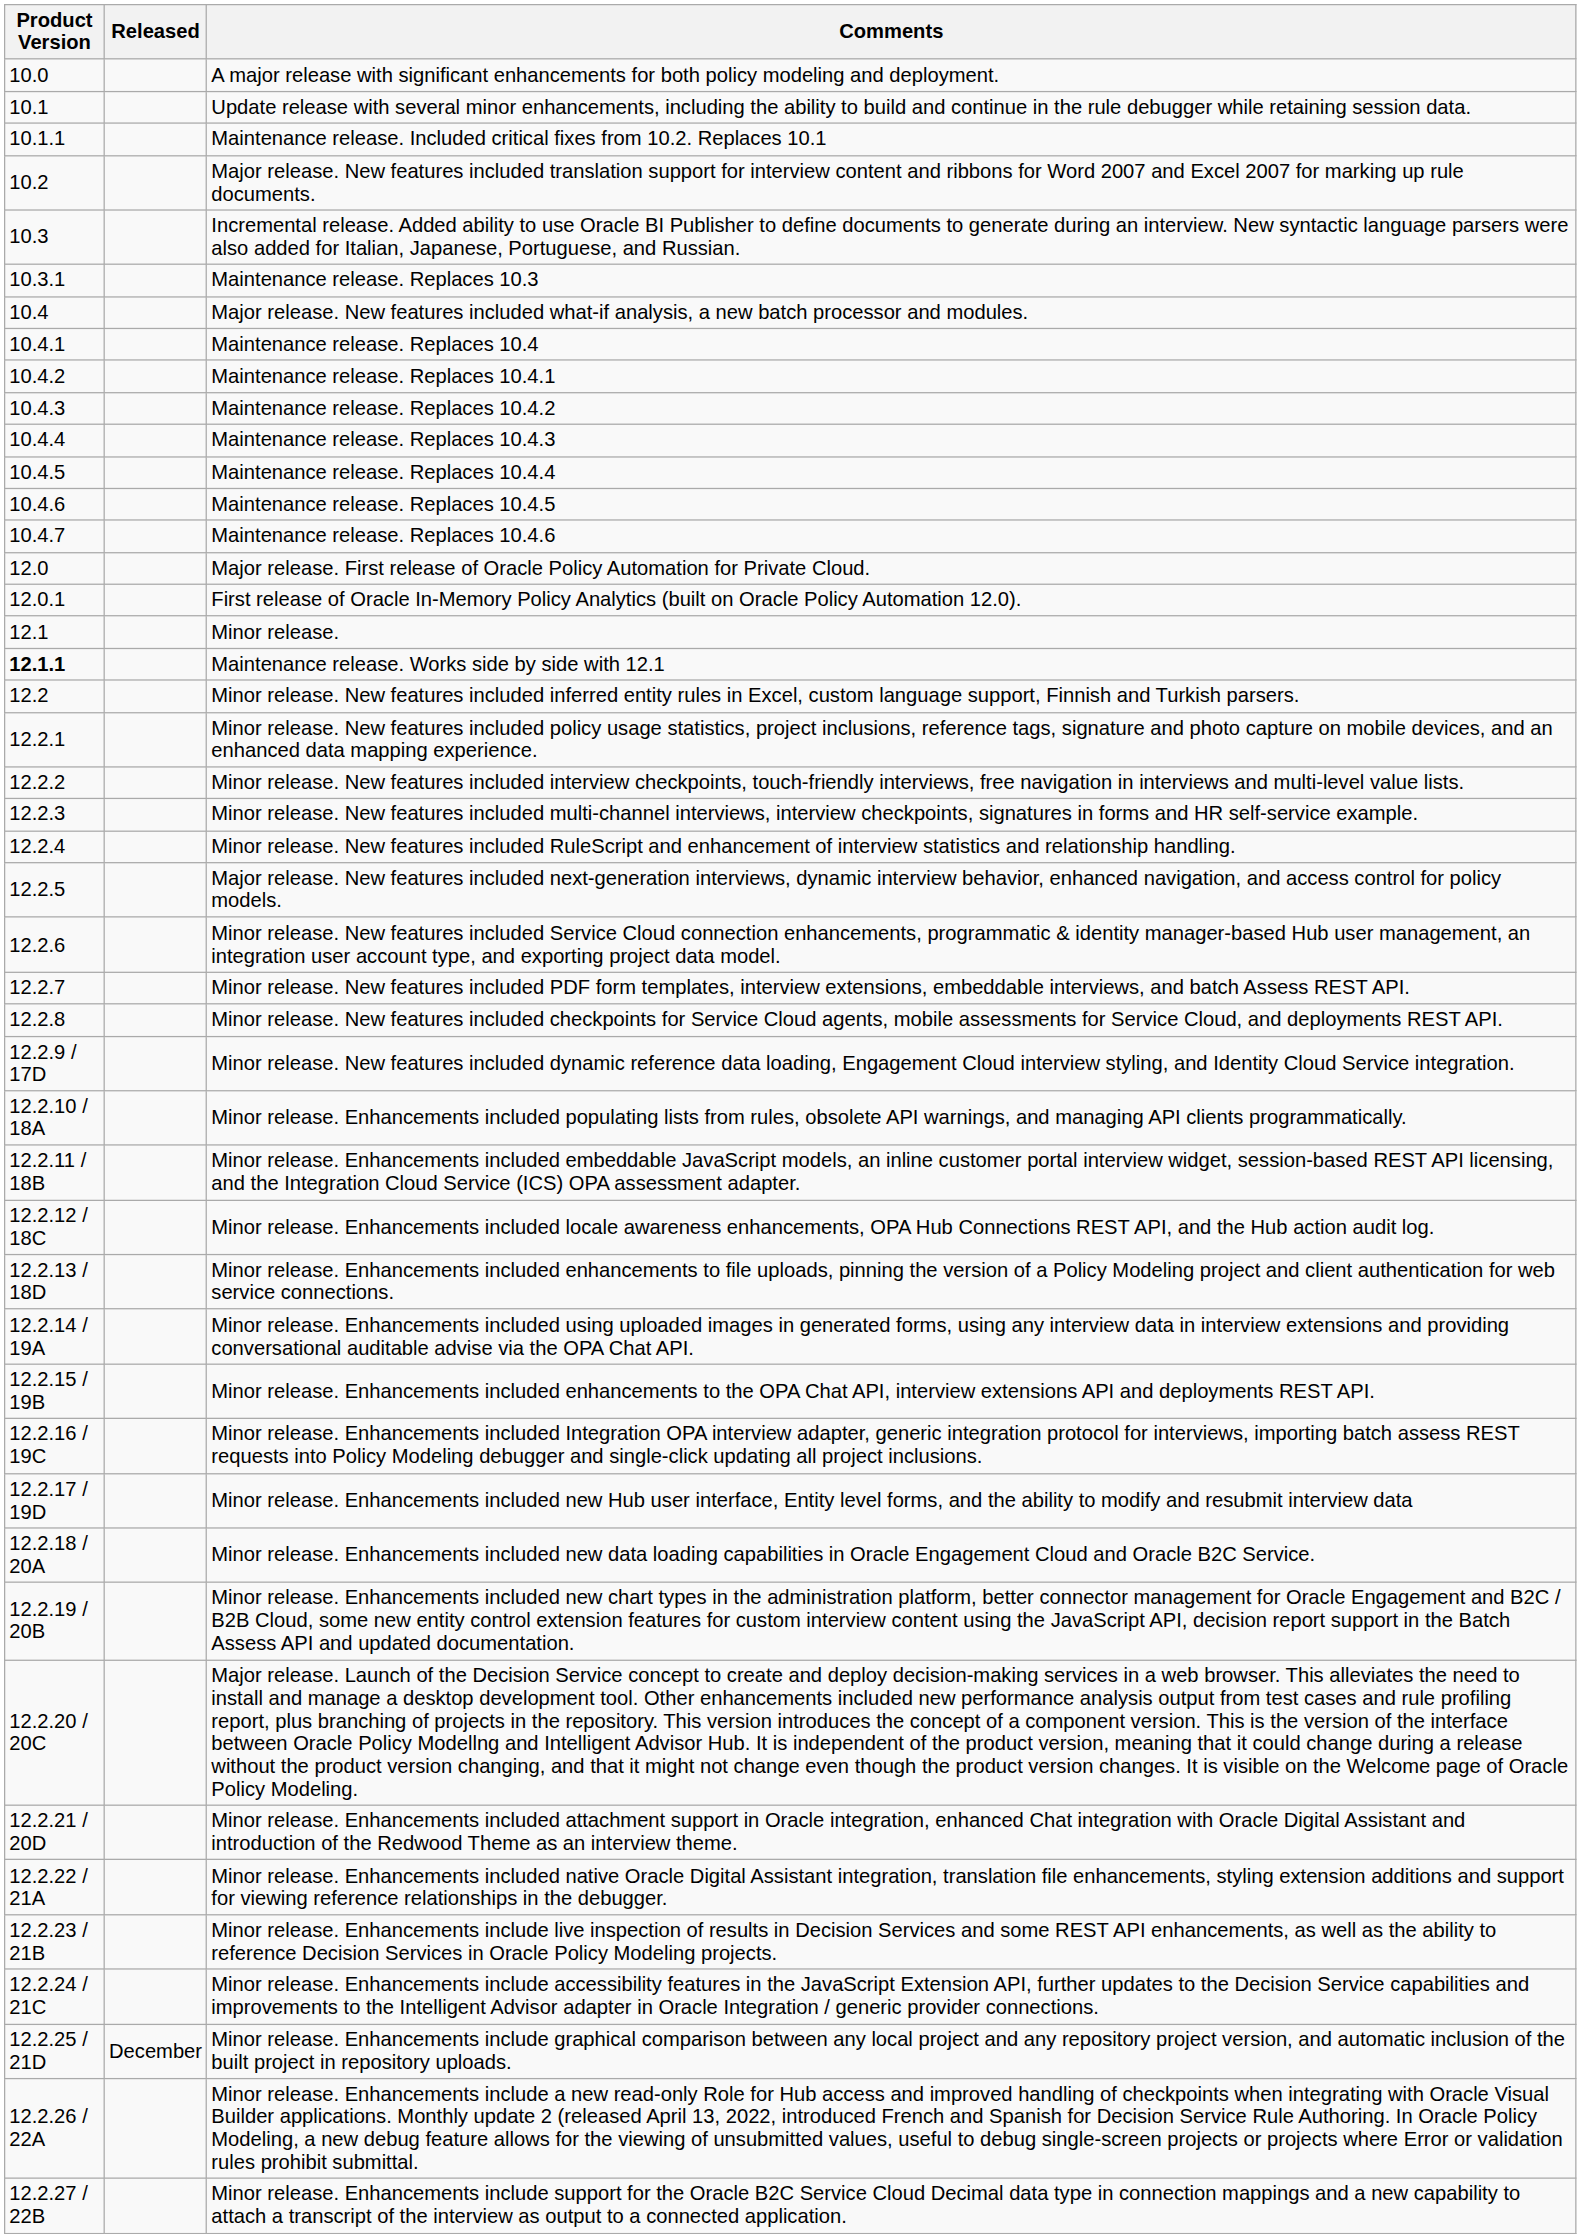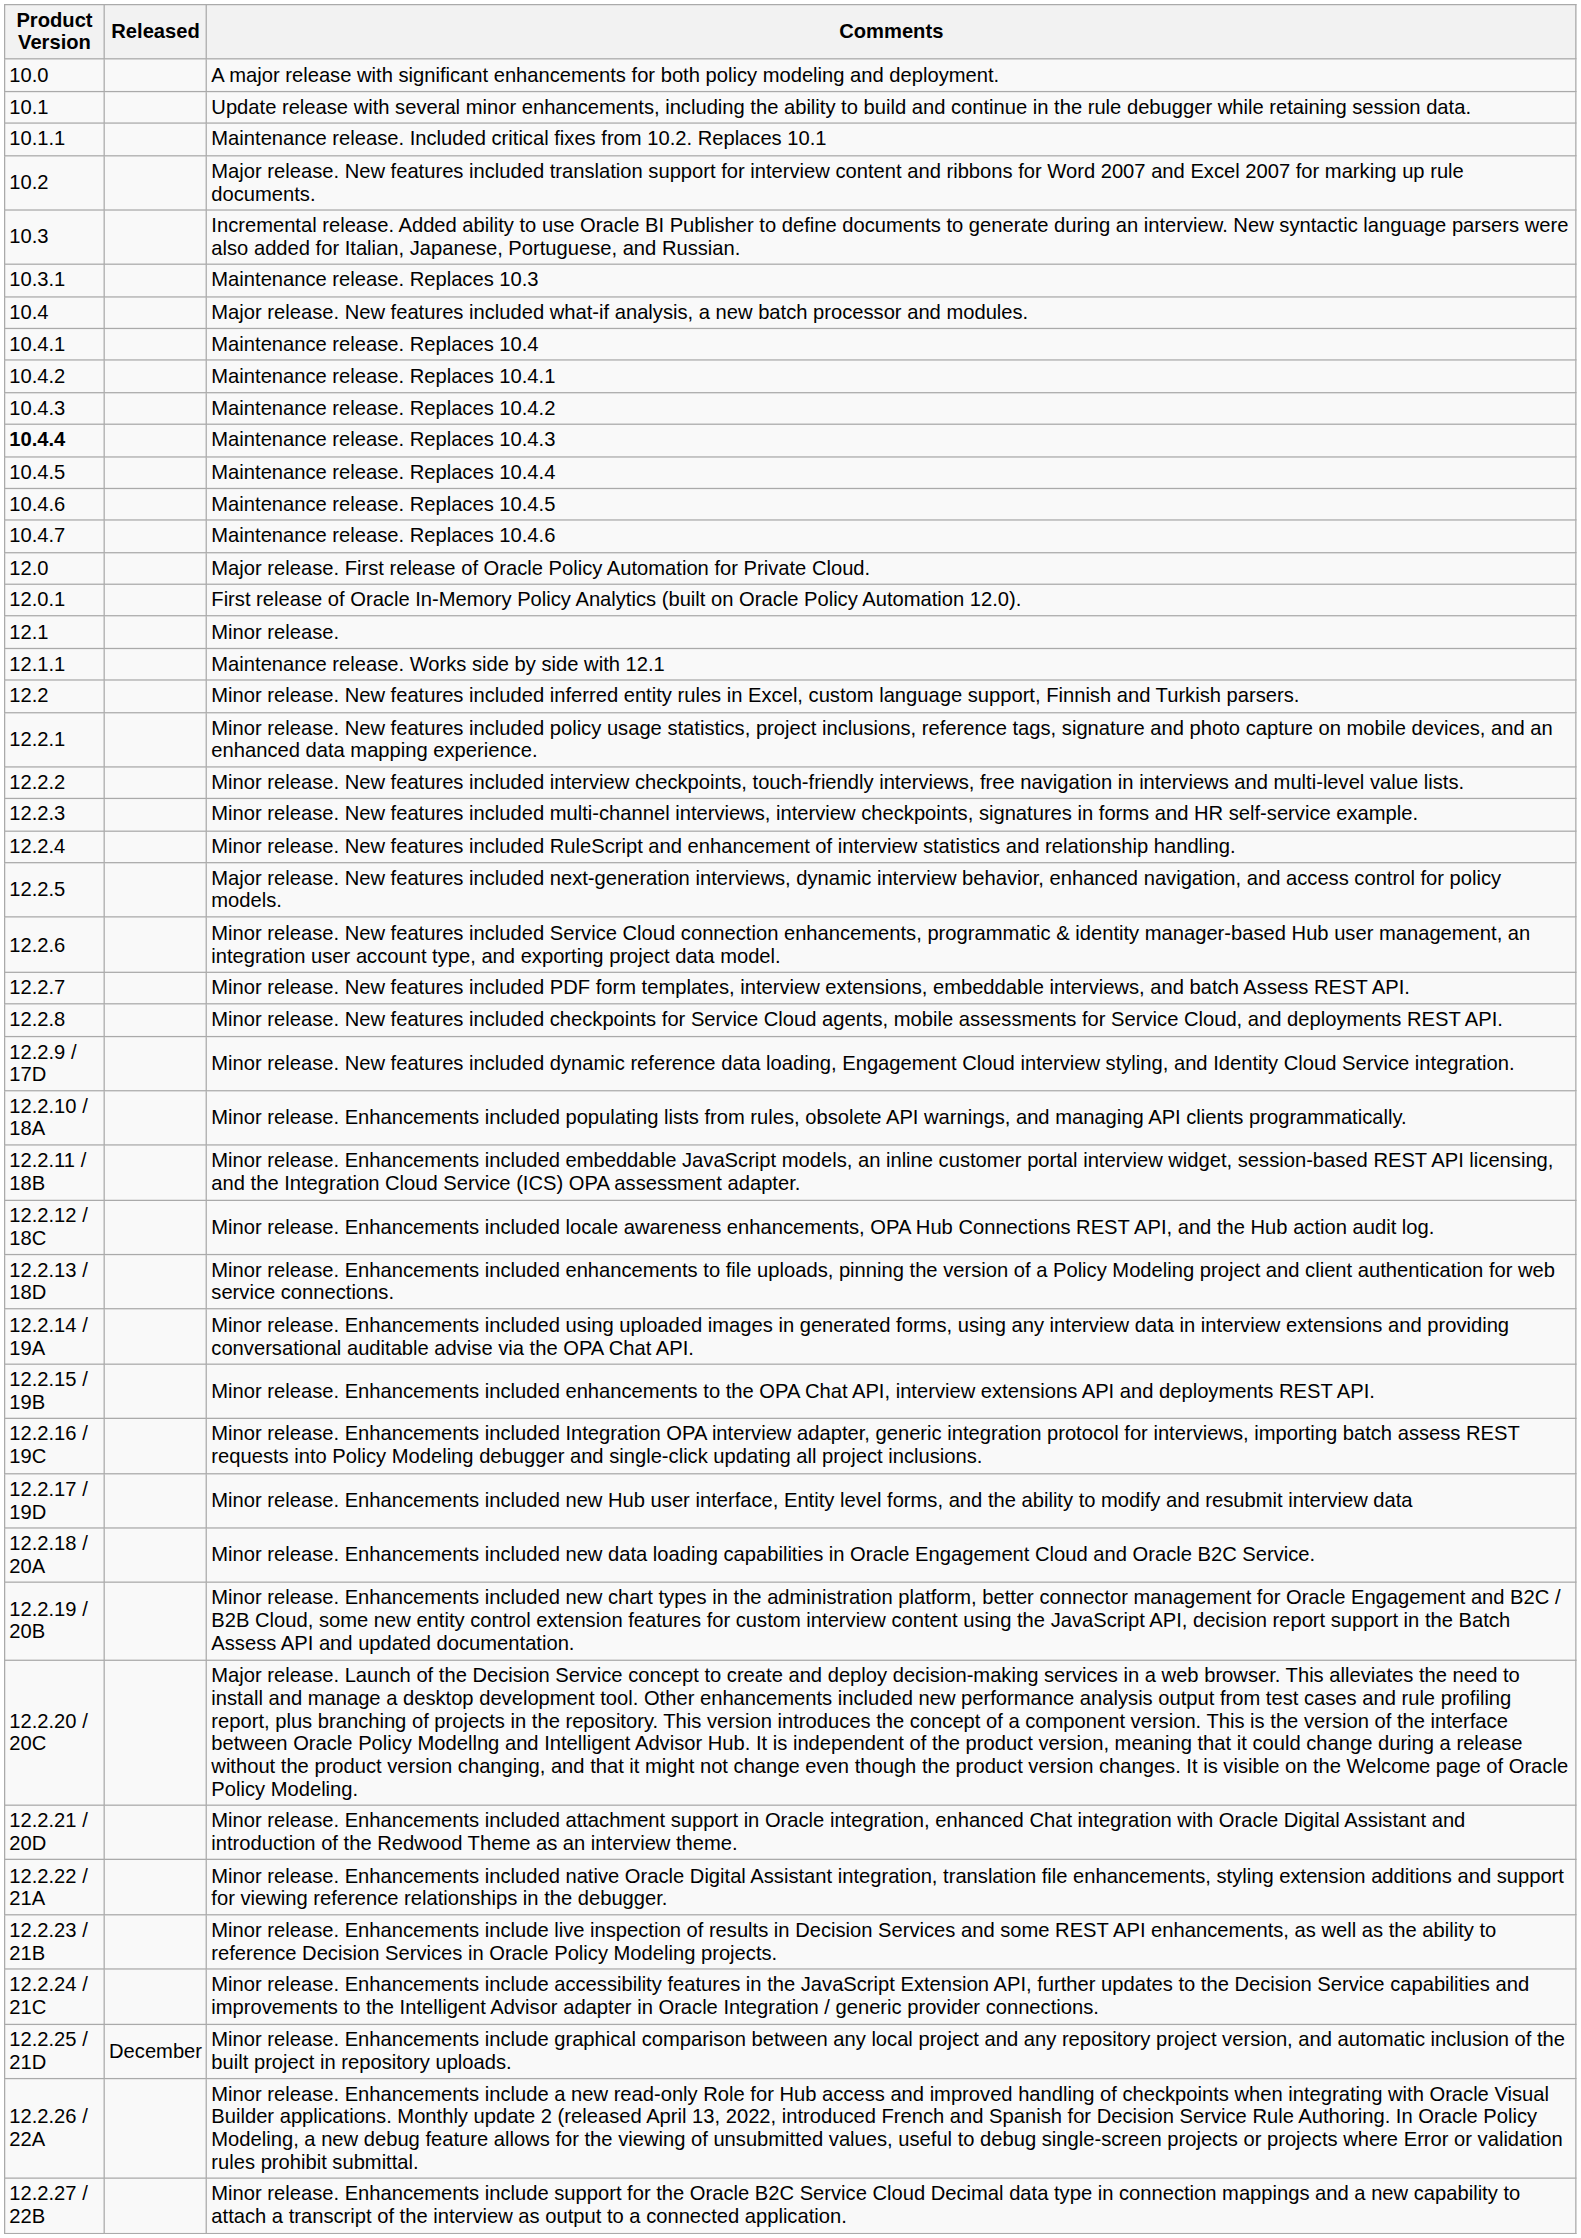(37, 440) normal -> (37, 440) bold
(37, 664) bold -> (37, 664) normal
